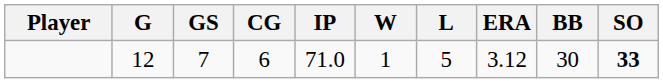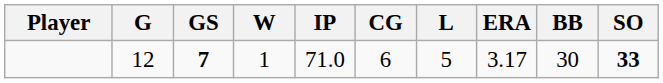columns swapped: (264, 22) <-> (386, 22)
(204, 58) normal -> (204, 58) bold
(507, 58) 3.12 -> (507, 58) 3.17
